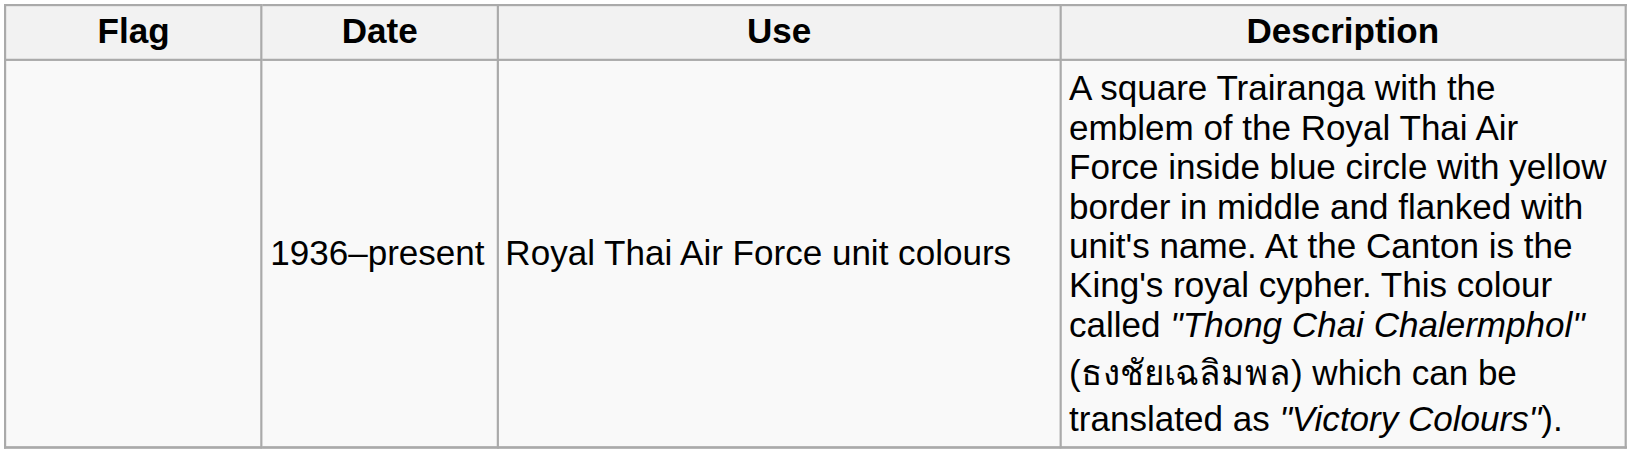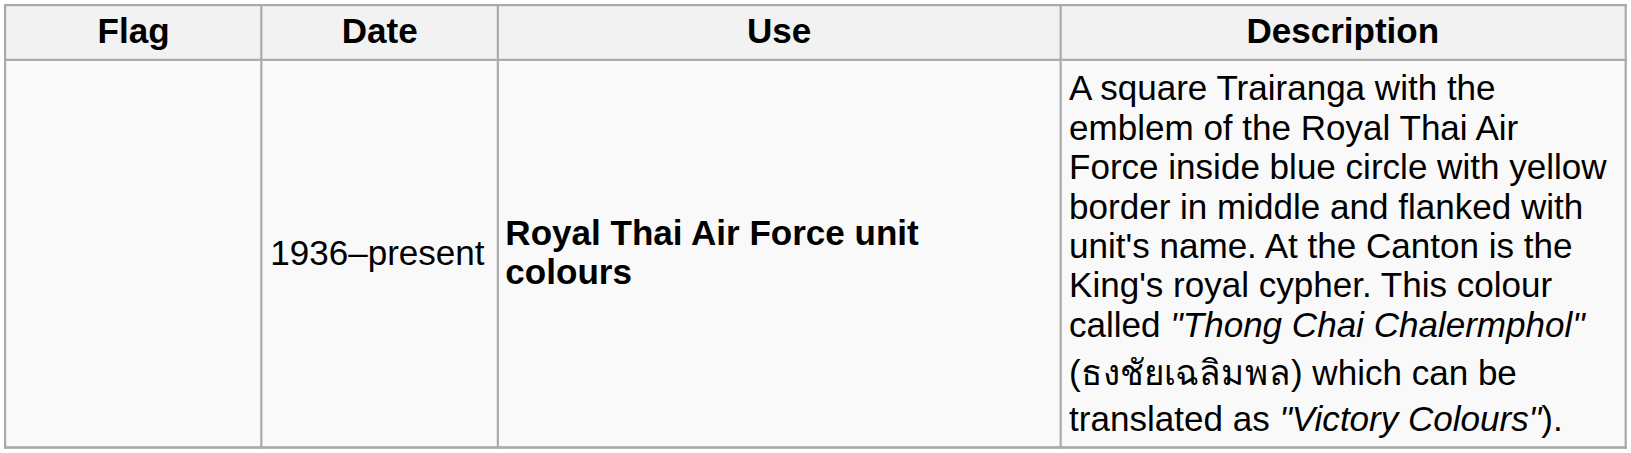(758, 253) normal -> (712, 253) bold
